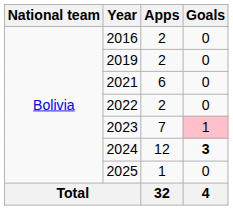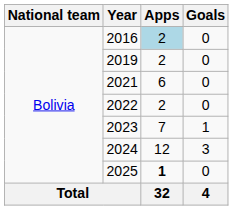(162, 37) no background -> (162, 37) lightblue background
(206, 127) pink background -> (206, 127) no background
(206, 149) bold -> (206, 149) normal
(162, 171) normal -> (162, 171) bold
